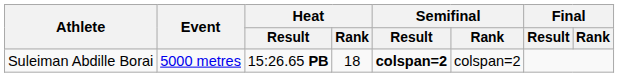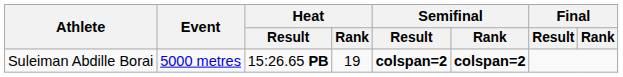(352, 61) 18 -> (352, 61) 19
(487, 61) normal -> (490, 61) bold
